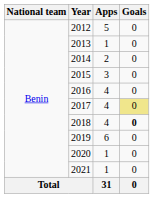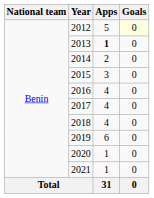(134, 28) no background -> (134, 28) lightyellow background
(106, 43) normal -> (106, 43) bold
(134, 106) khaki background -> (134, 106) no background
(134, 122) bold -> (134, 122) normal
